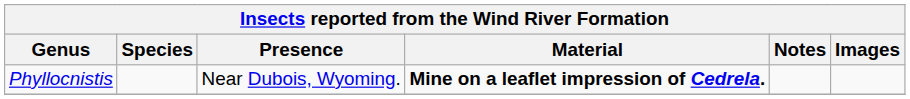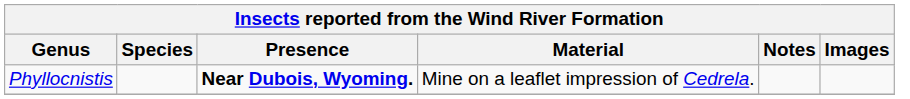(301, 79) normal -> (307, 79) bold
(587, 79) bold -> (588, 79) normal
